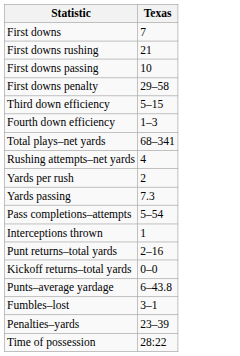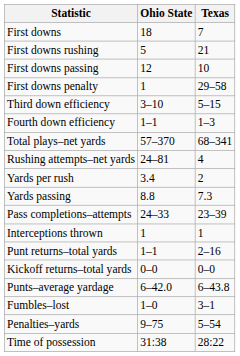+ column: (166, 13)
(152, 214) 5–54 -> (212, 214) 23–39
(155, 324) 23–39 -> (209, 324) 5–54
